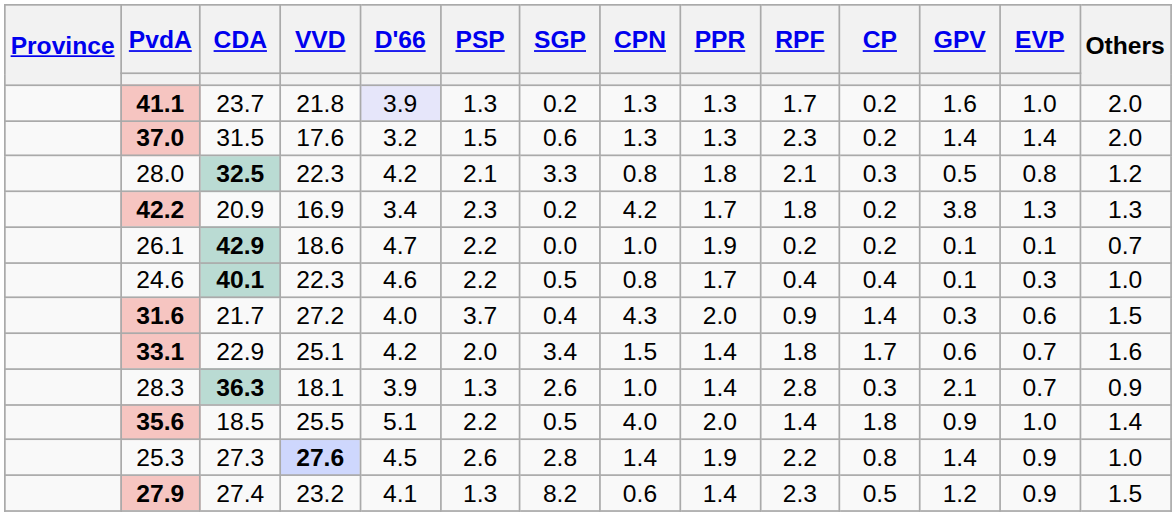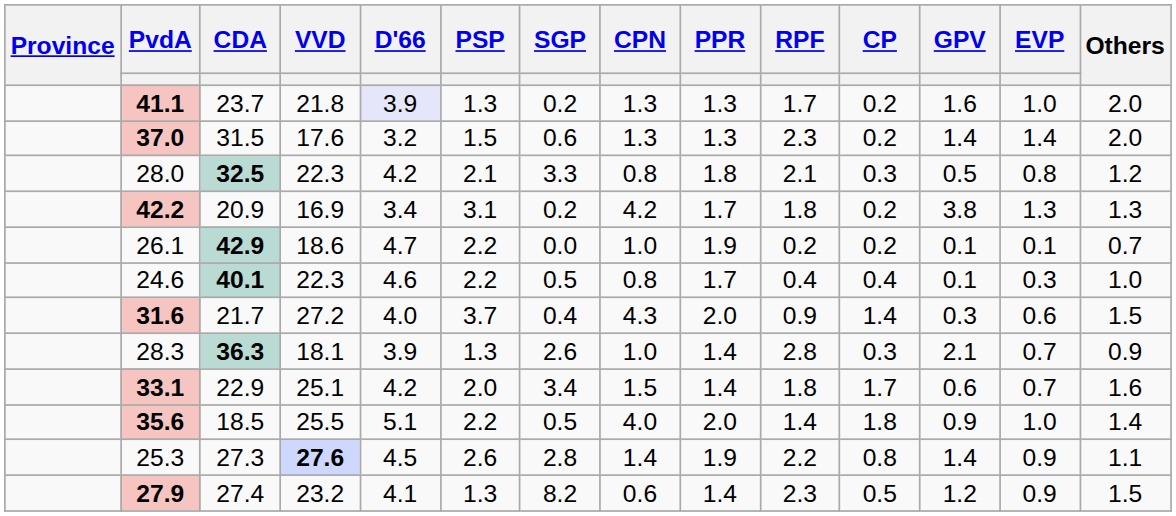(480, 209) 2.3 -> (480, 209) 3.1
rows swapped: (160, 387) <-> (160, 351)
(1125, 458) 1.0 -> (1125, 458) 1.1
